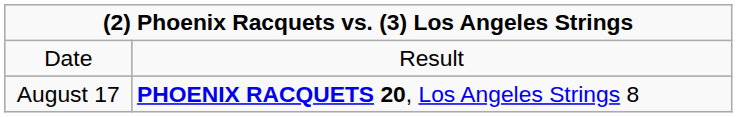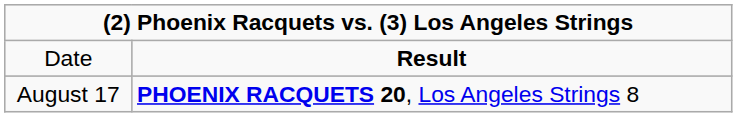(431, 58) normal -> (431, 58) bold
